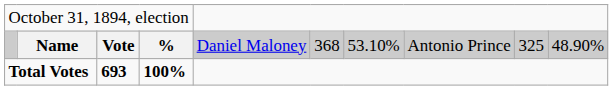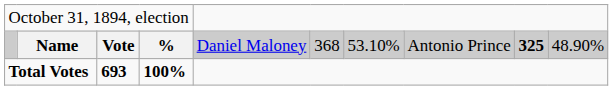(531, 44) normal -> (531, 44) bold
